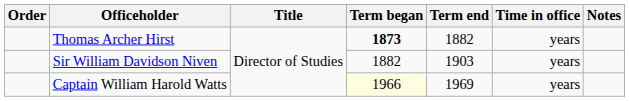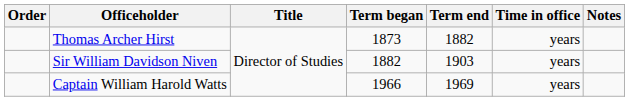(386, 38) bold -> (386, 38) normal
(386, 84) lightyellow background -> (386, 84) no background
